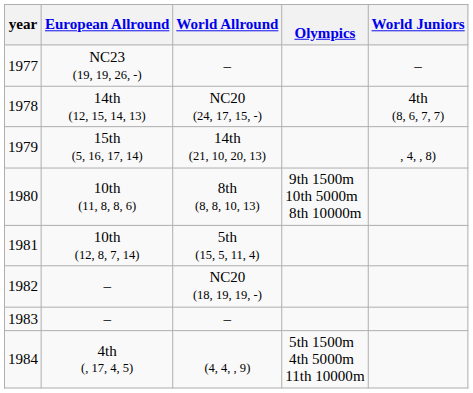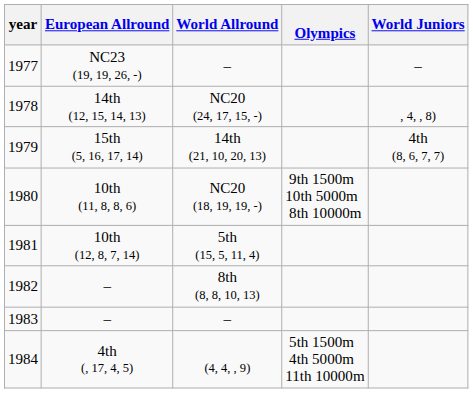(418, 106) 4th (8, 6, 7, 7) -> (418, 115) , 4, , 8)
(418, 156) , 4, , 8) -> (418, 147) 4th (8, 6, 7, 7)
(227, 196) 8th (8, 8, 10, 13) -> (227, 196) NC20 (18, 19, 19, -)
(227, 286) NC20 (18, 19, 19, -) -> (227, 286) 8th (8, 8, 10, 13)
